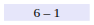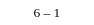(47, 12) lavender background -> (47, 12) no background
